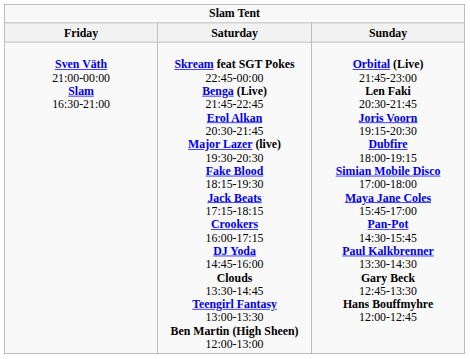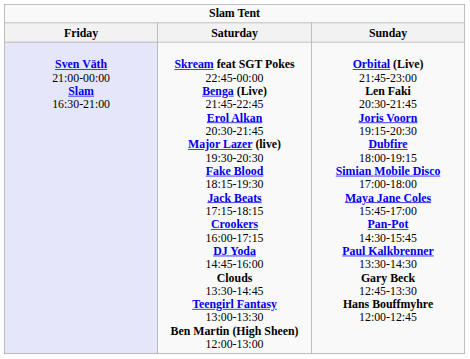(81, 84) no background -> (81, 84) lavender background
